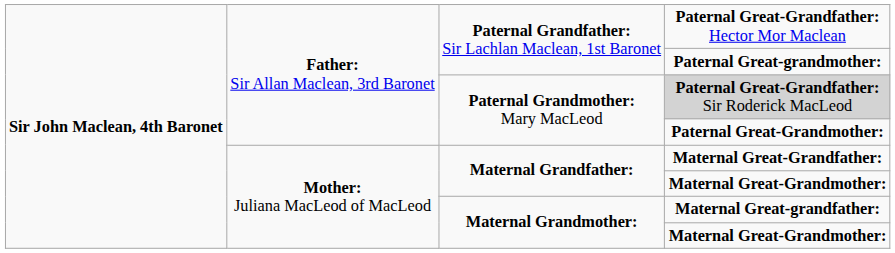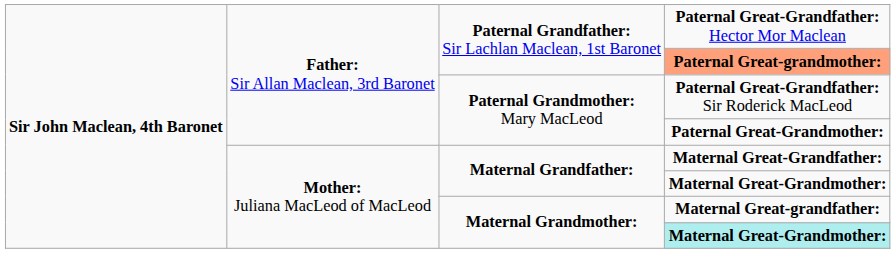(777, 61) no background -> (777, 61) lightsalmon background
(777, 96) lightgrey background -> (777, 96) no background
(777, 235) no background -> (777, 235) paleturquoise background
